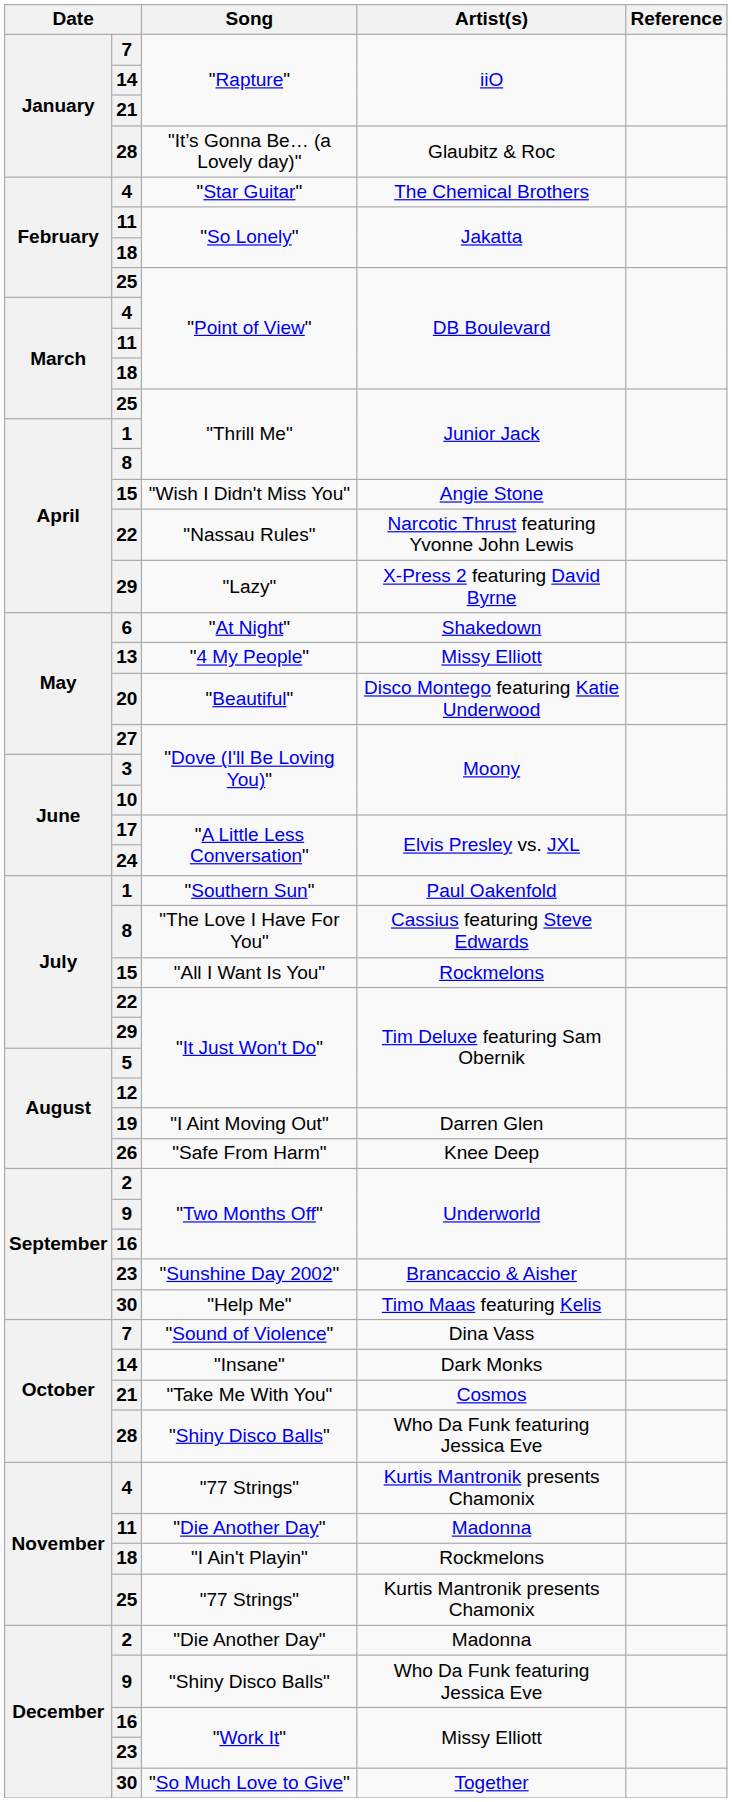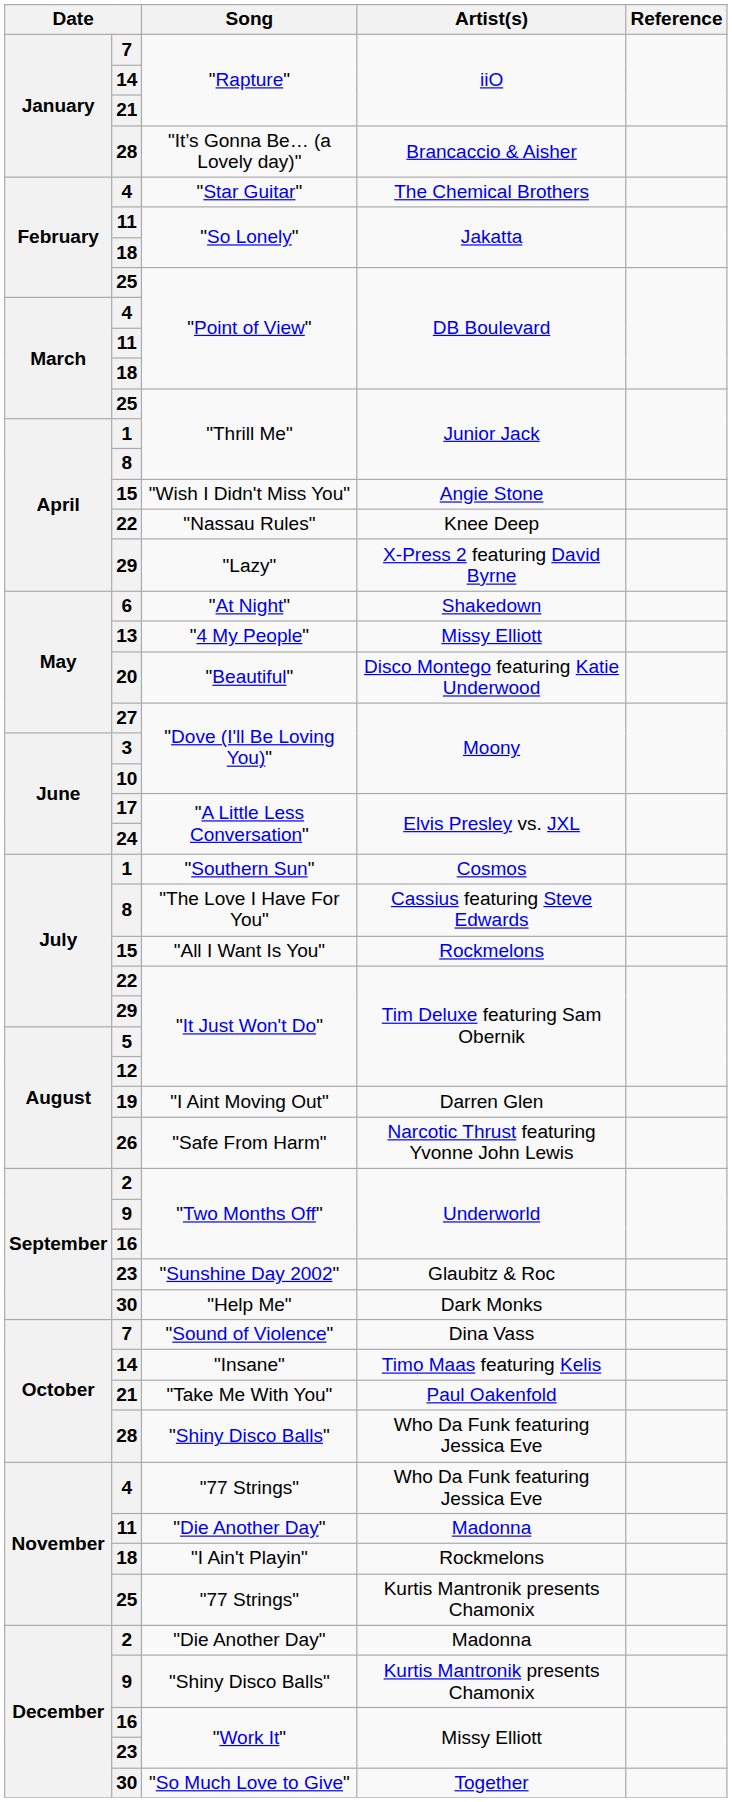(492, 151) Glaubitz & Roc -> (492, 151) Brancaccio & Aisher
(492, 534) Narcotic Thrust featuring Yvonne John Lewis -> (492, 524) Knee Deep
(492, 890) Paul Oakenfold -> (492, 868) Cosmos
(492, 1153) Knee Deep -> (492, 1142) Narcotic Thrust featuring Yvonne John Lewis
(492, 1274) Brancaccio & Aisher -> (492, 1274) Glaubitz & Roc
(492, 1304) Timo Maas featuring Kelis -> (492, 1304) Dark Monks
(492, 1364) Dark Monks -> (492, 1364) Timo Maas featuring Kelis
(492, 1394) Cosmos -> (492, 1394) Paul Oakenfold
(492, 1487) Kurtis Mantronik presents Chamonix -> (492, 1487) Who Da Funk featuring Jessica Eve
(492, 1681) Who Da Funk featuring Jessica Eve -> (492, 1681) Kurtis Mantronik presents Chamonix
